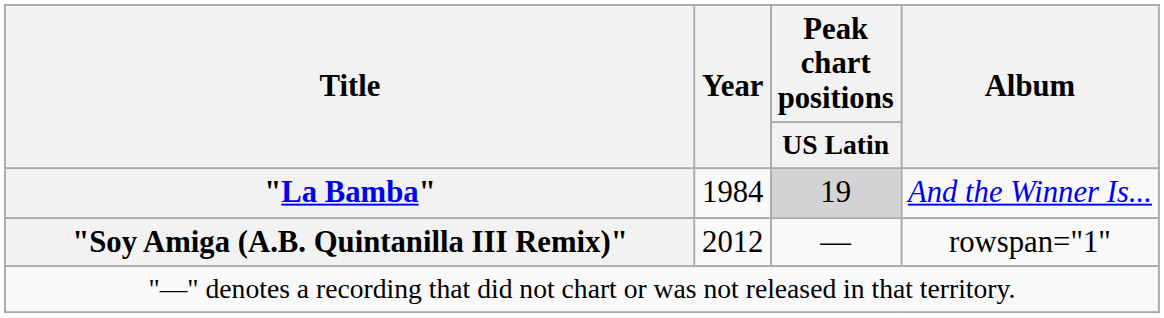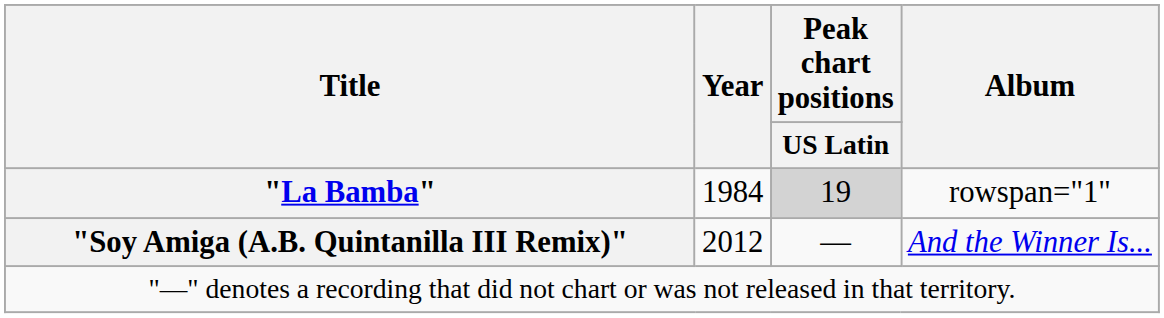(1030, 192) And the Winner Is... -> (1030, 192) rowspan="1"
(1030, 241) rowspan="1" -> (1030, 241) And the Winner Is...
